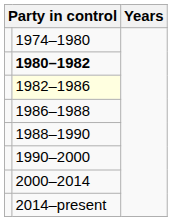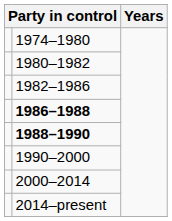(53, 63) bold -> (53, 63) normal
(53, 87) lightyellow background -> (53, 87) no background
(53, 110) normal -> (53, 110) bold
(53, 134) normal -> (53, 134) bold
